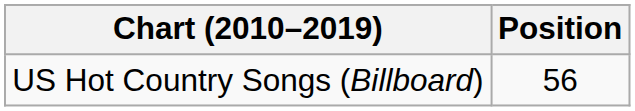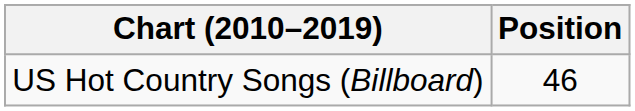(560, 79) 56 -> (560, 79) 46
